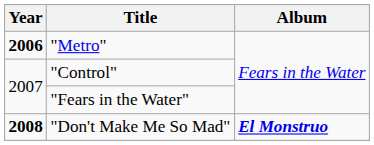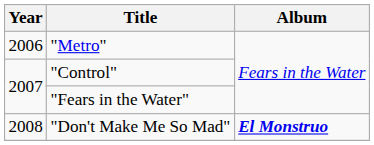(26, 45) bold -> (26, 45) normal
(26, 126) bold -> (26, 126) normal
